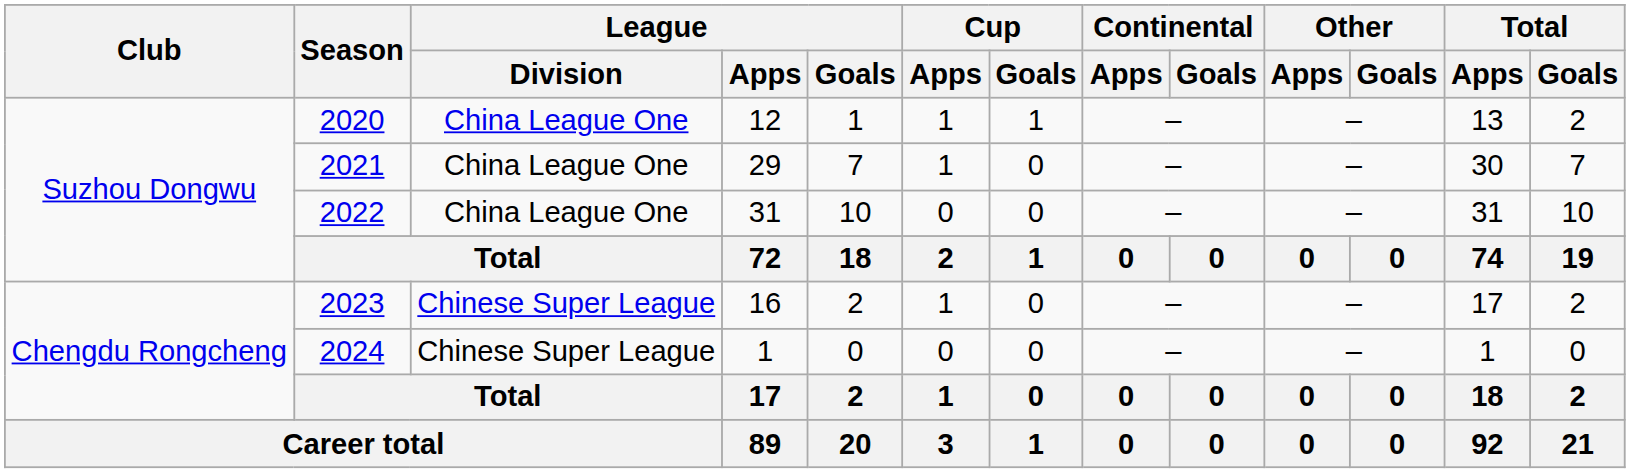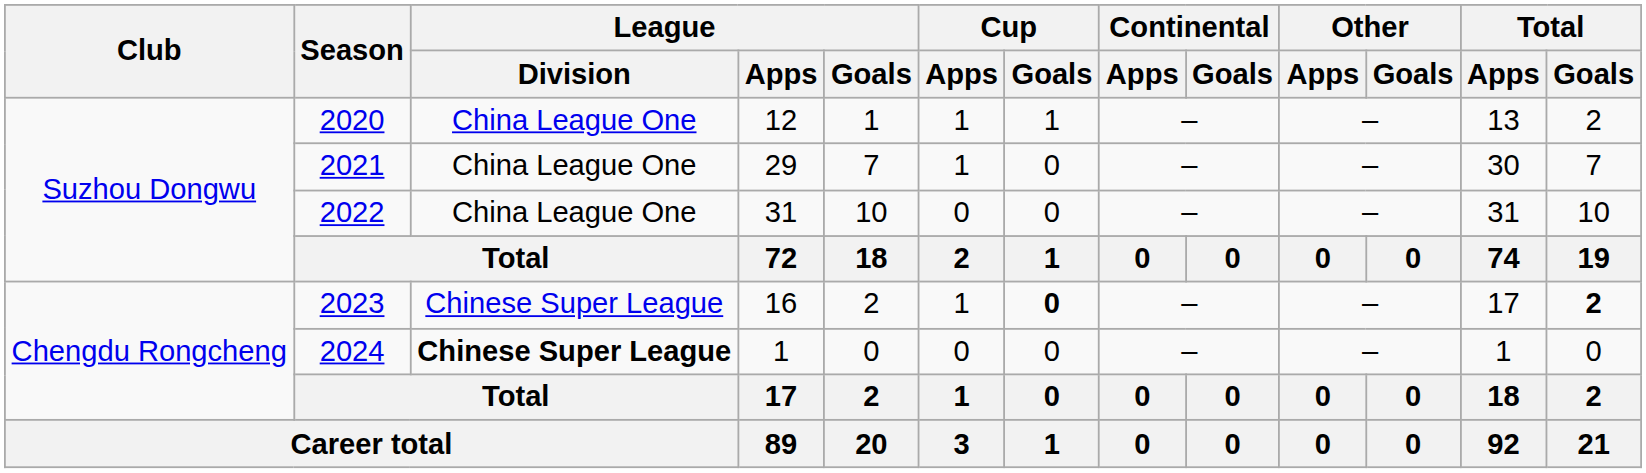(1036, 304) normal -> (1052, 304) bold
(1578, 304) normal -> (1594, 304) bold
(566, 350) normal -> (574, 350) bold
